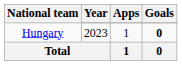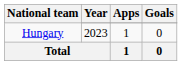(159, 32) bold -> (159, 32) normal
